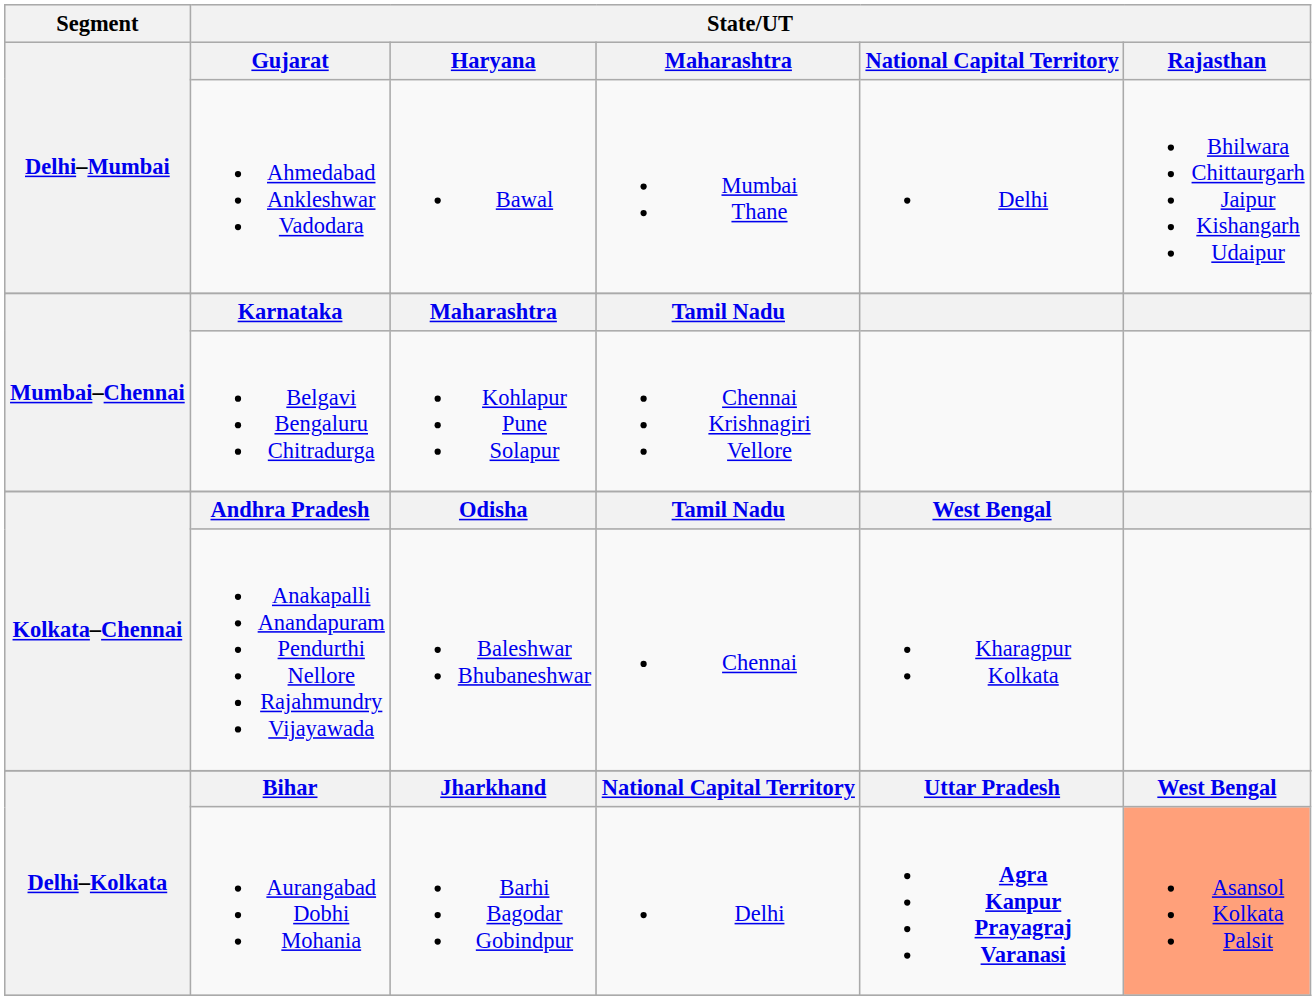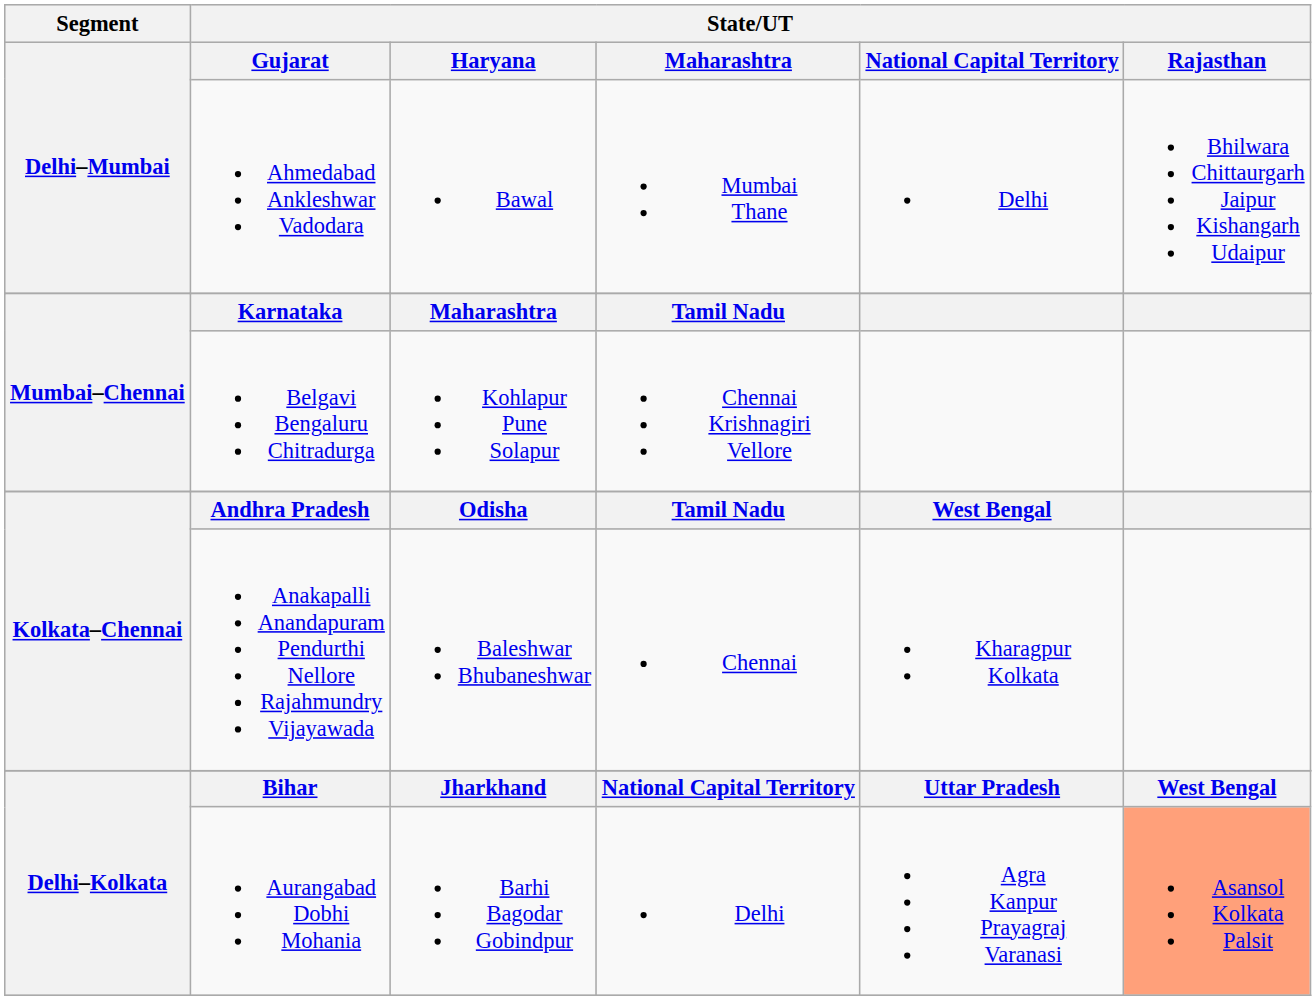(992, 915) bold -> (992, 915) normal
